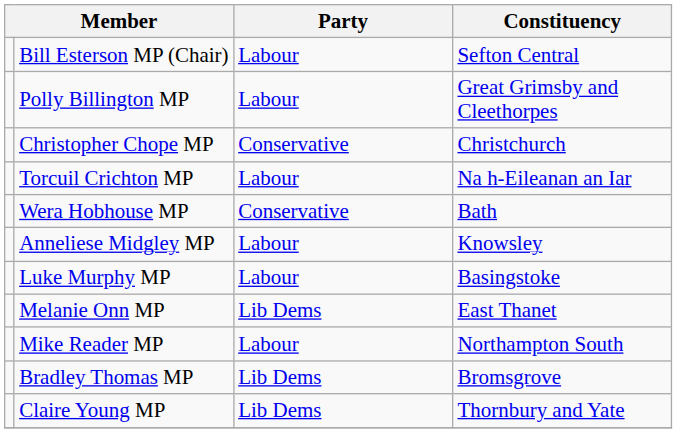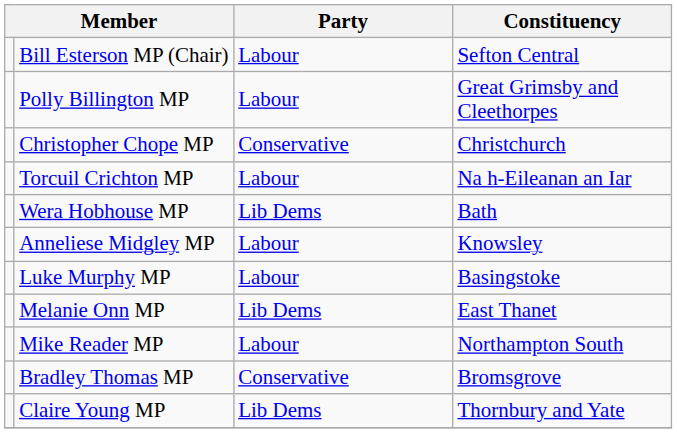(293, 210) Conservative -> (280, 210) Lib Dems
(280, 377) Lib Dems -> (293, 377) Conservative
